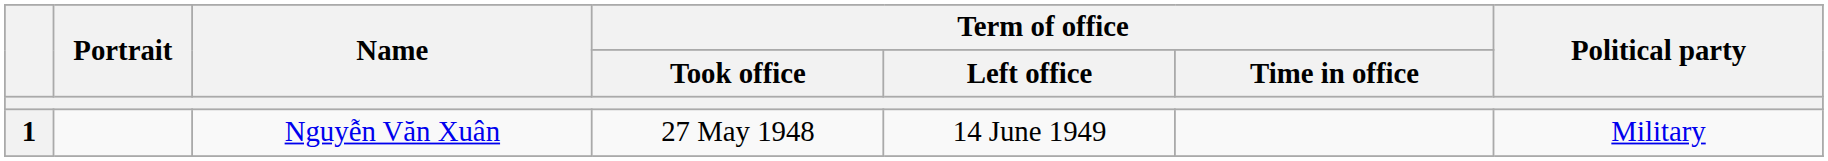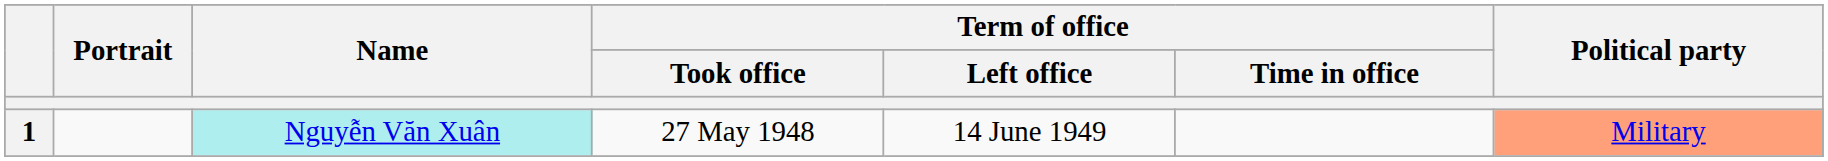(392, 131) no background -> (392, 131) paleturquoise background
(1659, 131) no background -> (1659, 131) lightsalmon background
